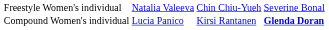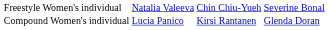(294, 21) bold -> (292, 21) normal
